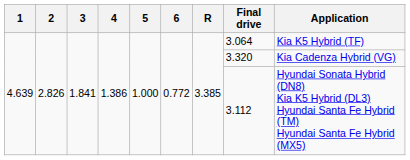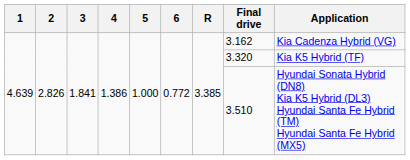(239, 41) 3.064 -> (239, 41) 3.162
(320, 41) Kia K5 Hybrid (TF) -> (336, 41) Kia Cadenza Hybrid (VG)
(336, 58) Kia Cadenza Hybrid (VG) -> (320, 58) Kia K5 Hybrid (TF)
(239, 110) 3.112 -> (239, 110) 3.510
